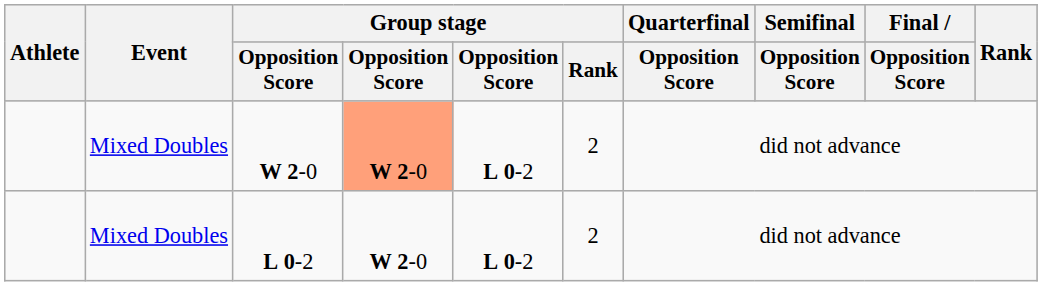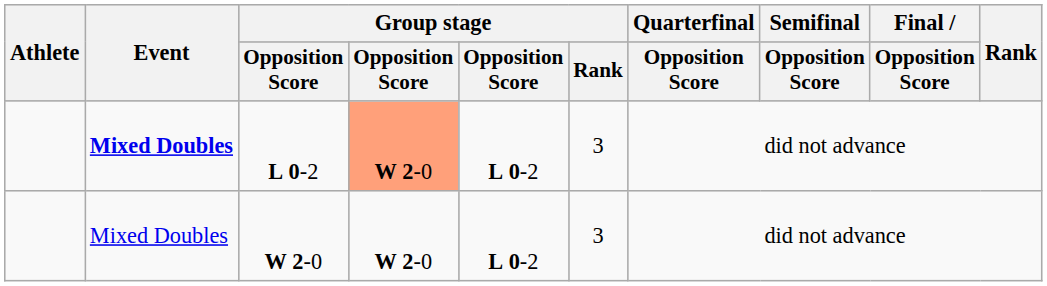(159, 146) normal -> (161, 146) bold
(288, 172) W 2-0 -> (293, 172) L 0-2
(593, 146) 2 -> (598, 146) 3
(288, 261) L 0-2 -> (293, 261) W 2-0
(593, 235) 2 -> (598, 235) 3
